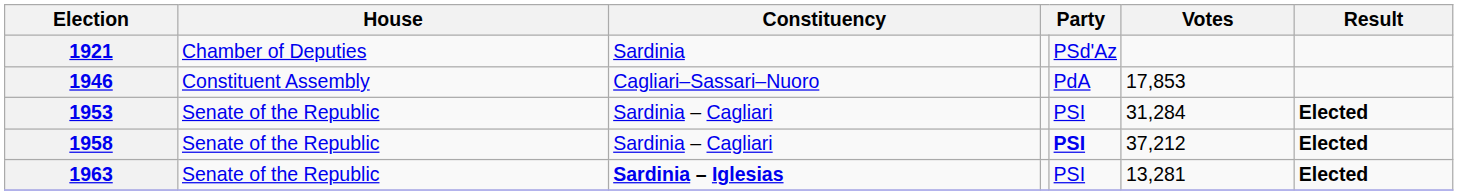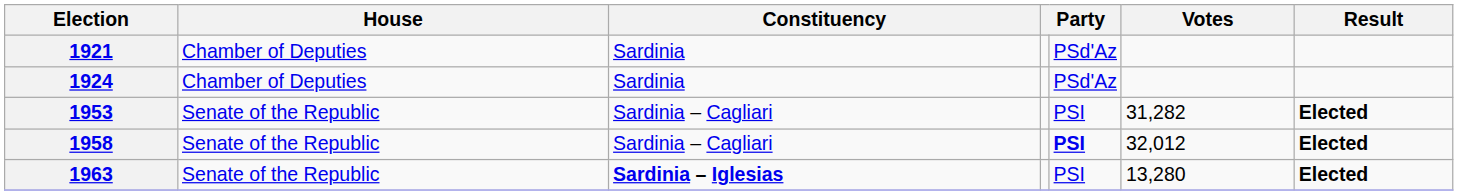+ row: (91, 81)
- row: (91, 81)
(1156, 112) 31,284 -> (1156, 112) 31,282
(1156, 143) 37,212 -> (1156, 143) 32,012
(1156, 174) 13,281 -> (1156, 174) 13,280
